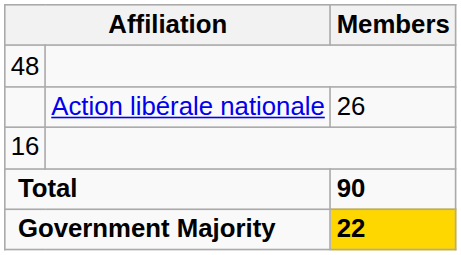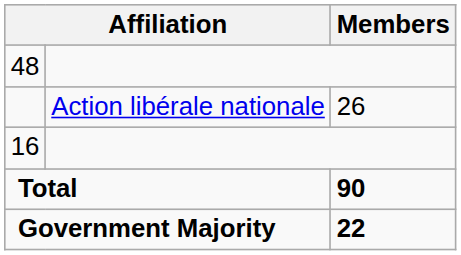(351, 229) gold background -> (351, 229) no background
